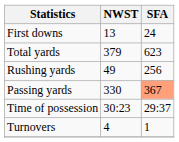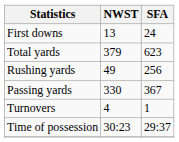(153, 89) lightsalmon background -> (153, 89) no background
rows swapped: (31, 127) <-> (53, 108)
